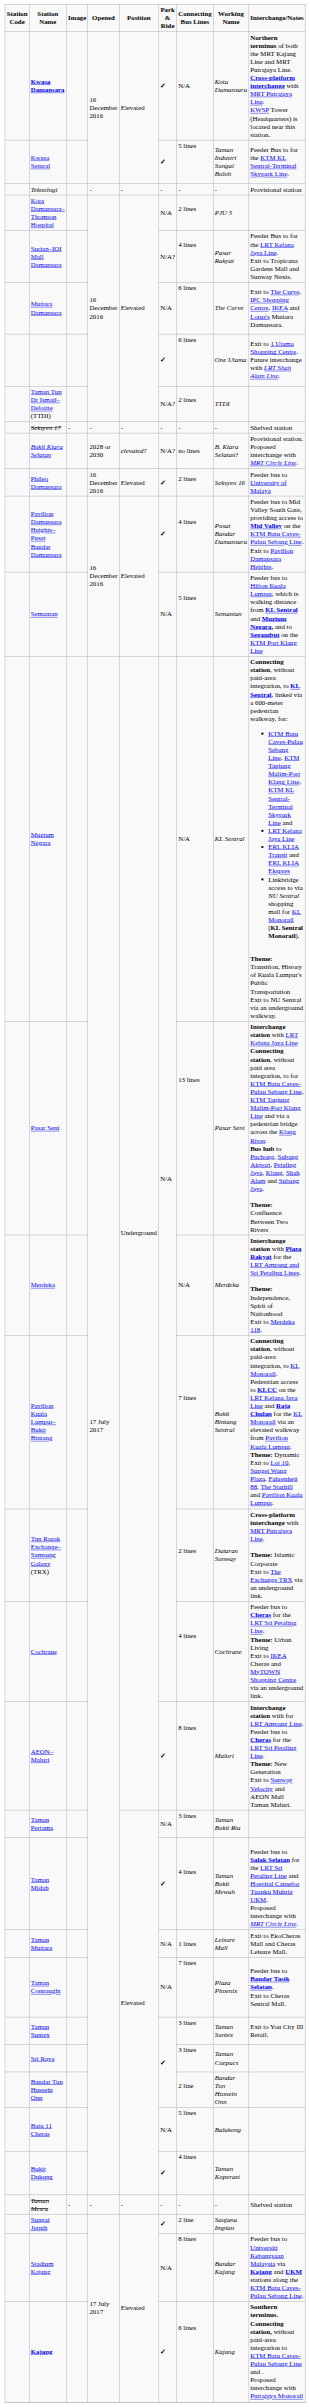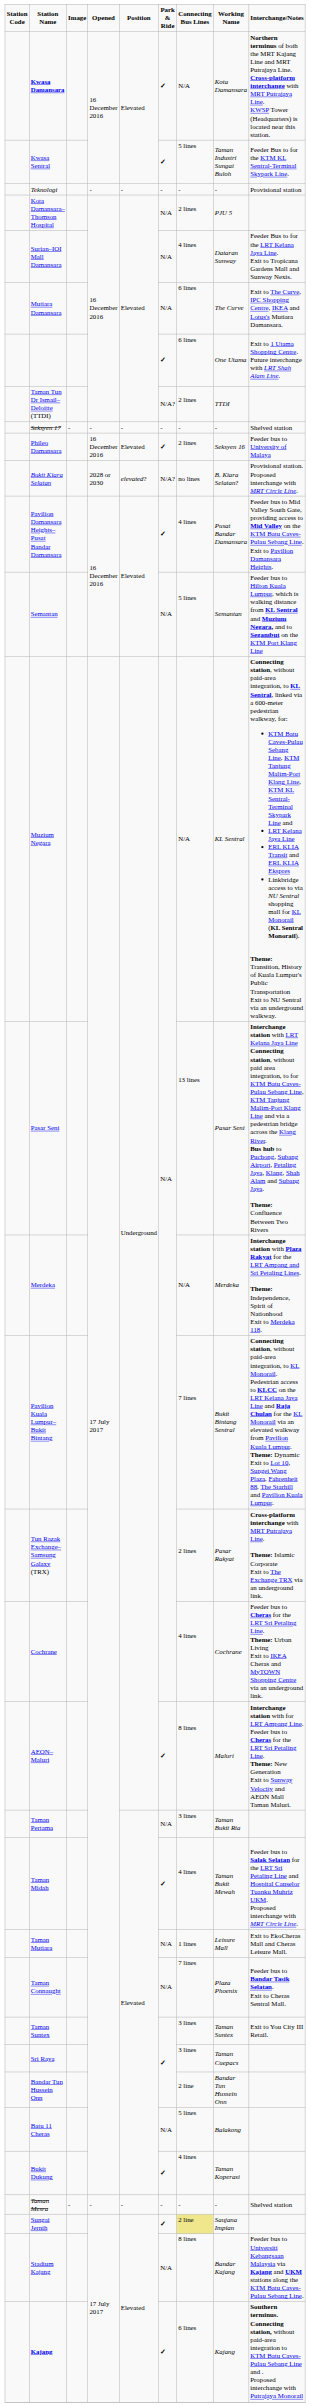(168, 257) N/A? -> (166, 257) N/A
(224, 257) Pasar Rakyat -> (226, 257) Dataran Sunway
rows swapped: (46, 482) <-> (47, 451)
(226, 1555) Dataran Sunway -> (224, 1555) Pasar Rakyat
(186, 2220) no background -> (186, 2220) khaki background
